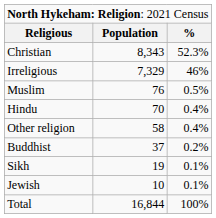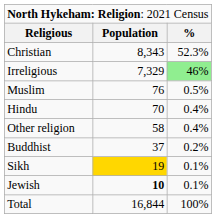(197, 71) no background -> (197, 71) lightgreen background
(158, 166) no background -> (158, 166) gold background
(158, 185) normal -> (158, 185) bold
